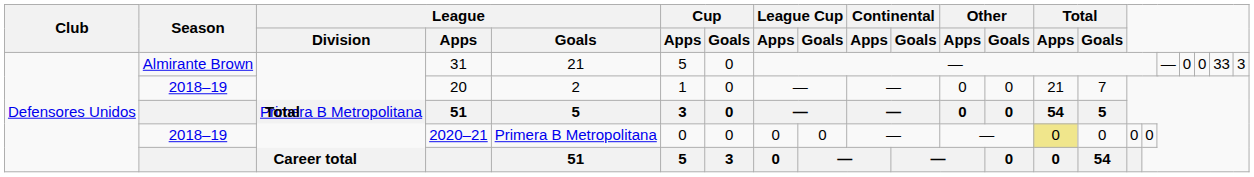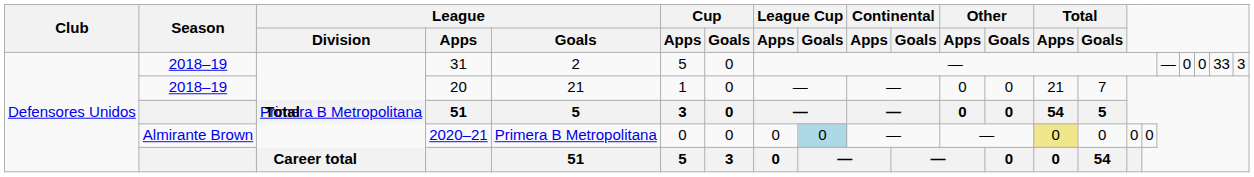(198, 64) Almirante Brown -> (198, 64) 2018–19
(576, 64) 21 -> (576, 64) 2
(576, 87) 2 -> (576, 87) 21
(198, 135) 2018–19 -> (198, 135) Almirante Brown
(822, 135) no background -> (822, 135) lightblue background
